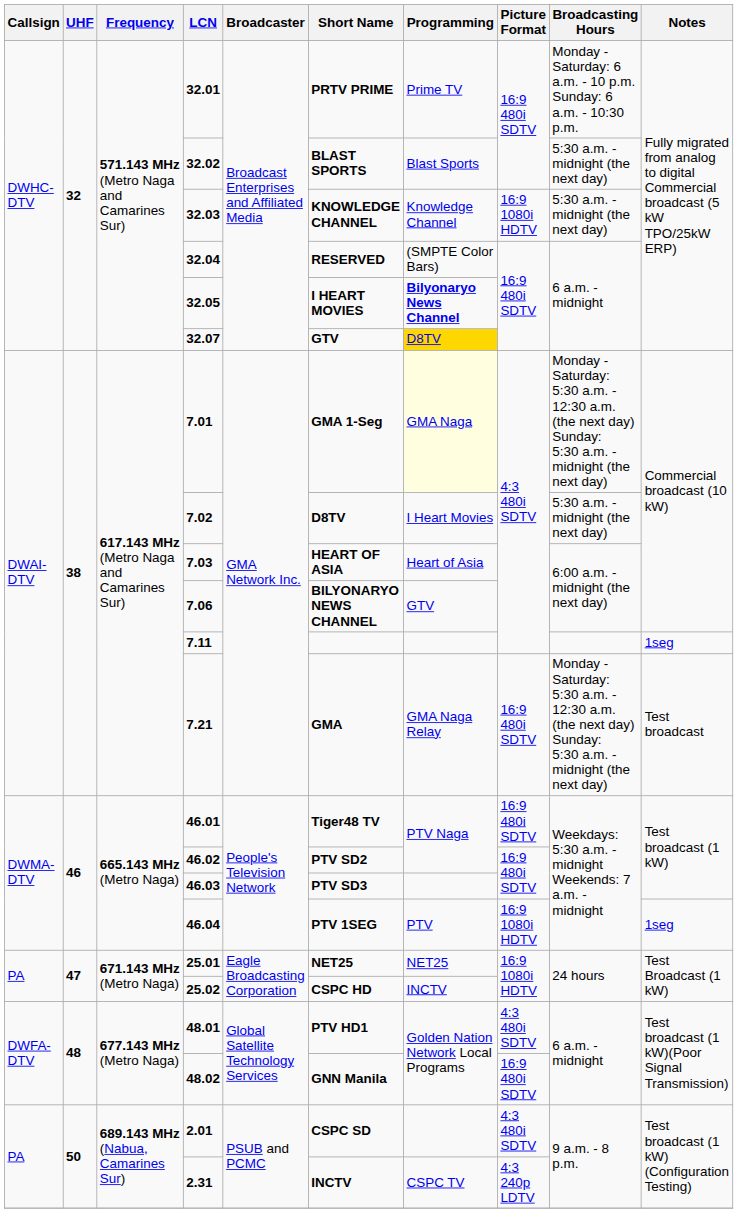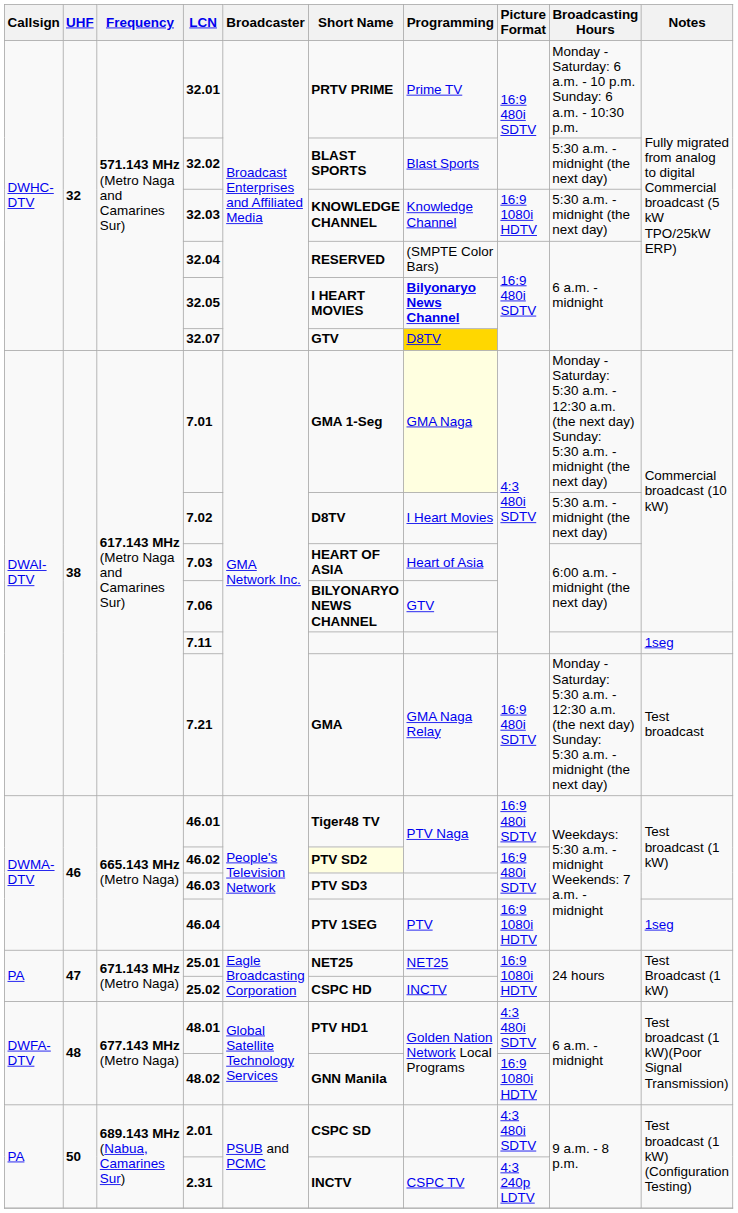(339, 860) no background -> (339, 860) lightyellow background
(518, 1079) 16:9 480i SDTV -> (519, 1079) 16:9 1080i HDTV
